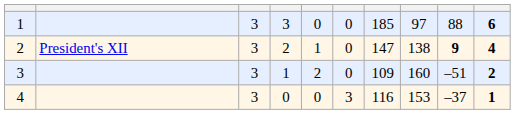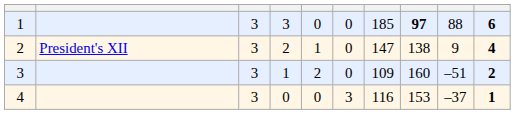(419, 23) normal -> (419, 23) bold
(455, 48) bold -> (455, 48) normal
